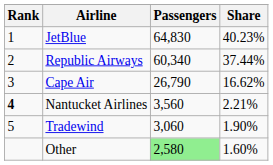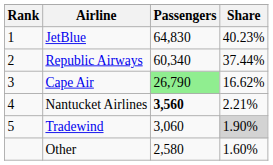(172, 82) no background -> (172, 82) lightgreen background
(11, 105) bold -> (11, 105) normal
(169, 105) normal -> (169, 105) bold
(240, 127) no background -> (240, 127) lightgrey background
(169, 149) lightgreen background -> (169, 149) no background
